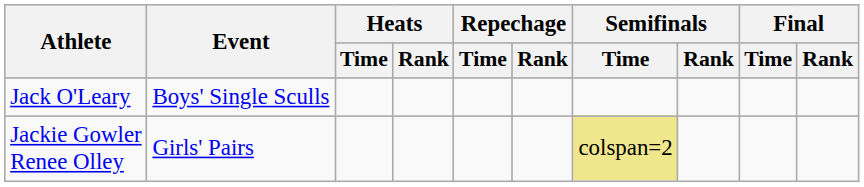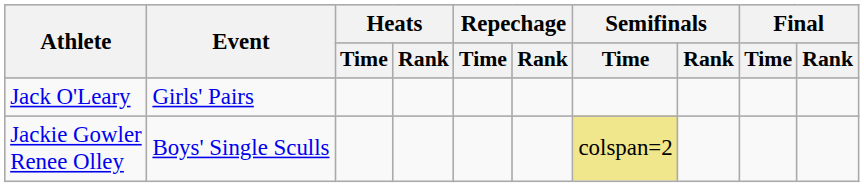(241, 97) Boys' Single Sculls -> (203, 97) Girls' Pairs
(203, 148) Girls' Pairs -> (241, 148) Boys' Single Sculls
